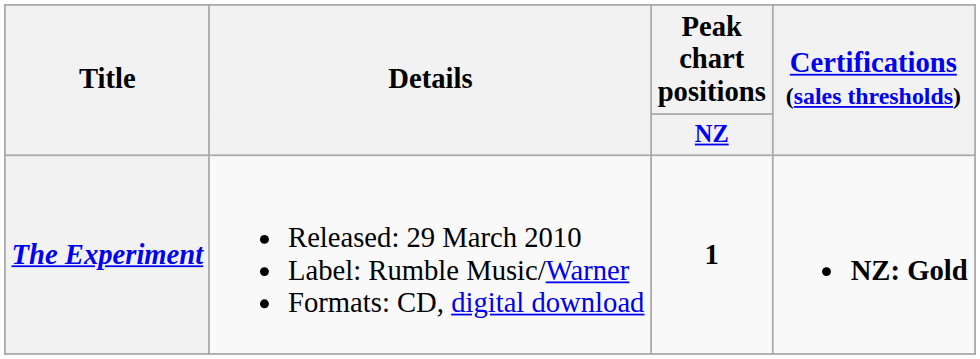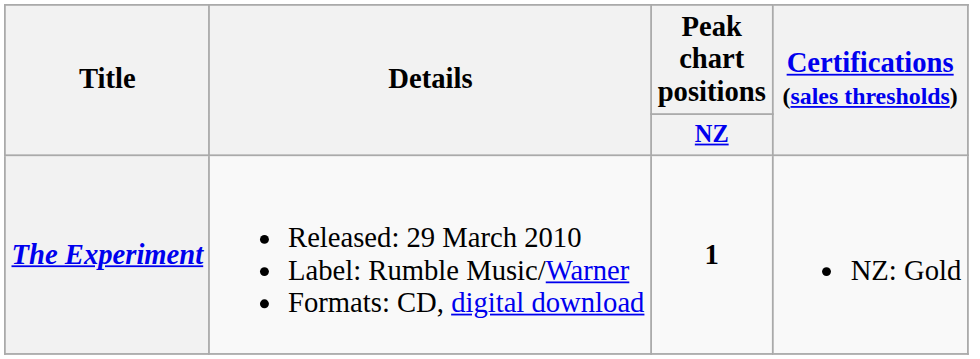(873, 271) bold -> (870, 271) normal
